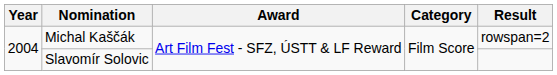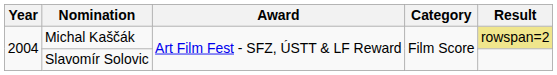(515, 37) no background -> (515, 37) khaki background
